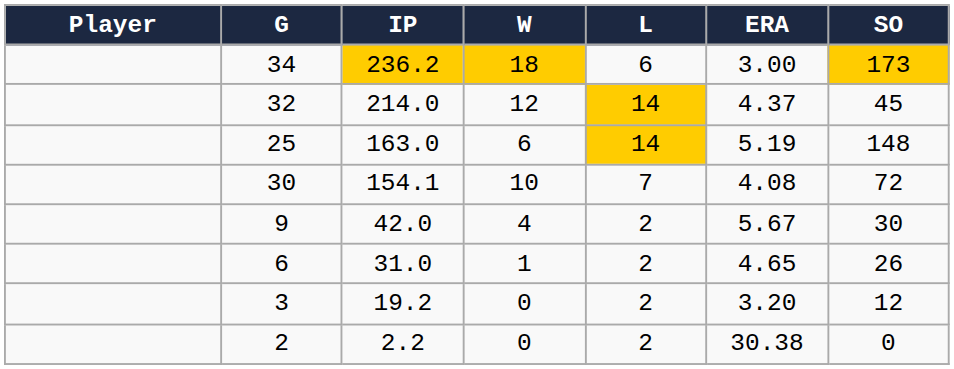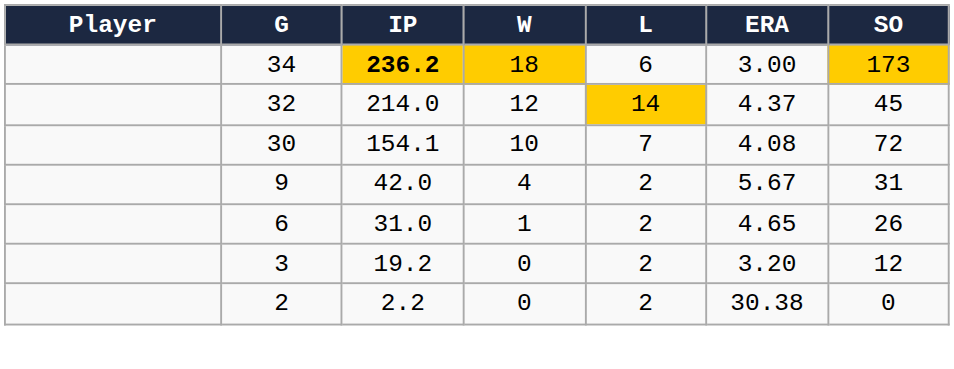(403, 65) normal -> (403, 65) bold
- row: (281, 144)
(888, 224) 30 -> (888, 184) 31
